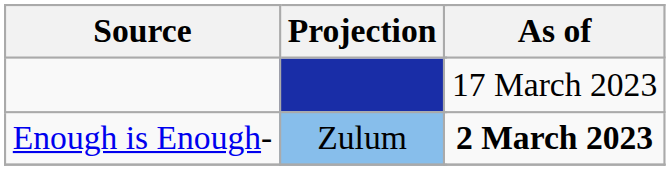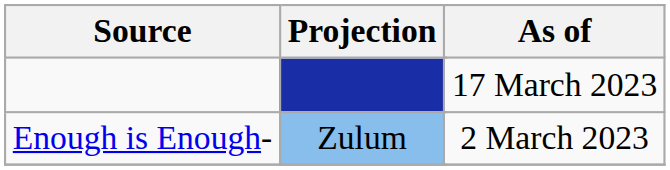(555, 137) bold -> (555, 137) normal
